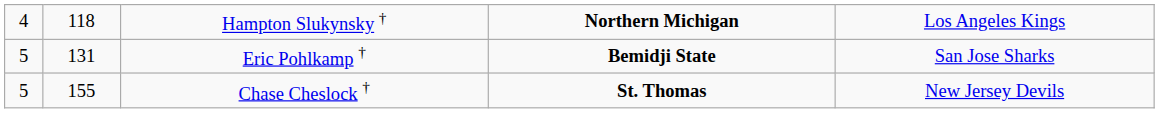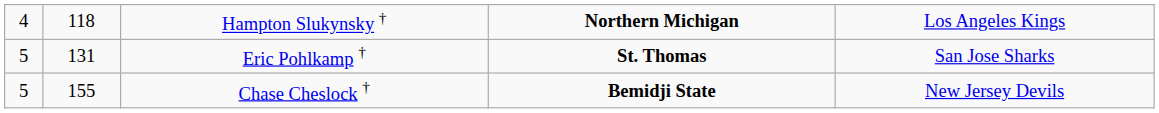(662, 56) Bemidji State -> (662, 56) St. Thomas
(662, 90) St. Thomas -> (662, 90) Bemidji State
